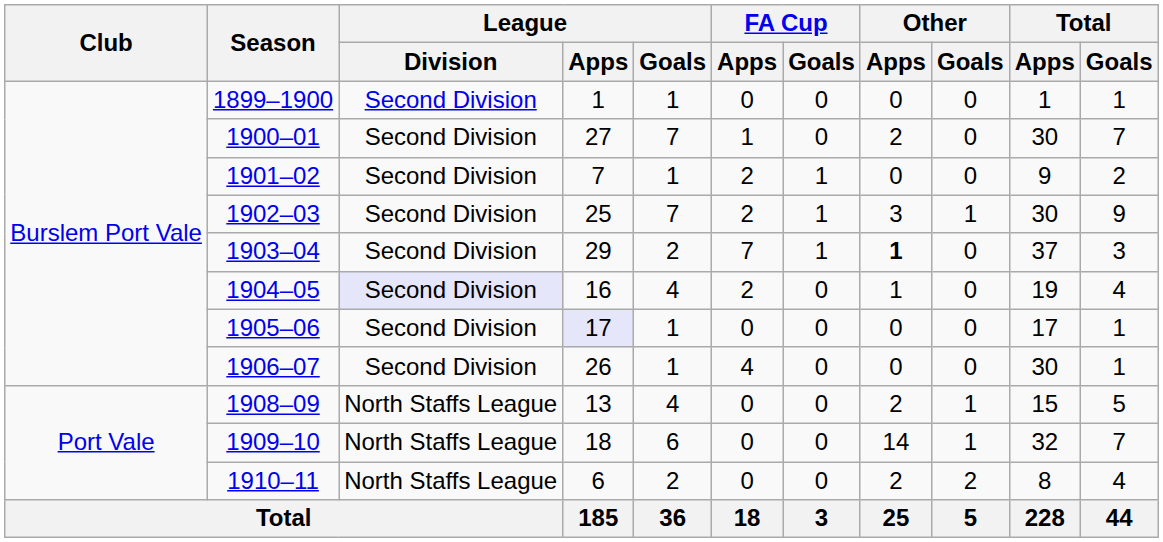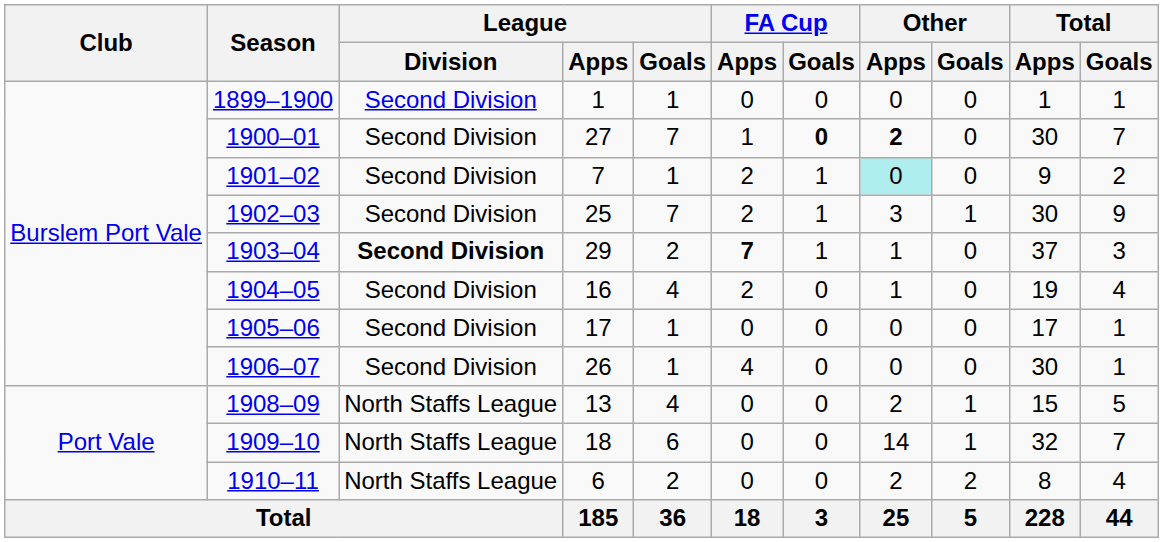(822, 137) normal -> (822, 137) bold
(896, 137) normal -> (896, 137) bold
(896, 175) no background -> (896, 175) paleturquoise background
(451, 251) normal -> (451, 251) bold
(747, 251) normal -> (747, 251) bold
(896, 251) bold -> (896, 251) normal
(451, 289) lavender background -> (451, 289) no background
(598, 328) lavender background -> (598, 328) no background
